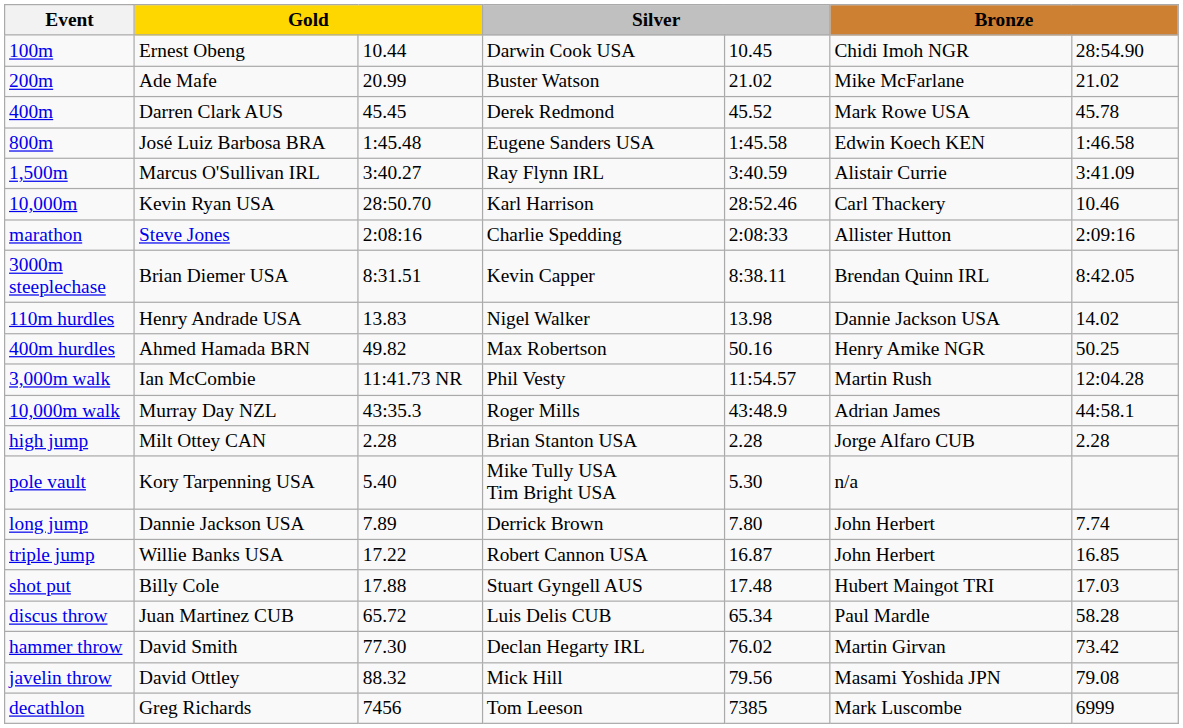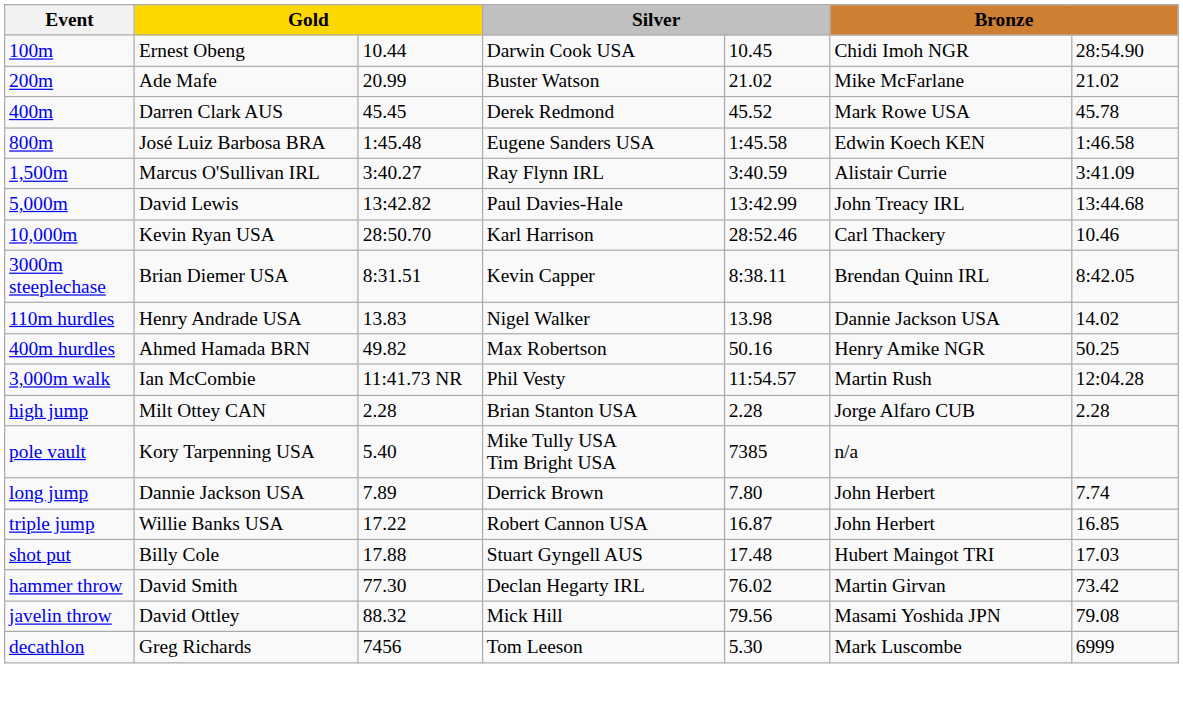+ row: (38, 204)
- row: (46, 234)
- row: (64, 410)
(746, 482) 5.30 -> (748, 451) 7385
- row: (58, 616)
(748, 708) 7385 -> (746, 646) 5.30
